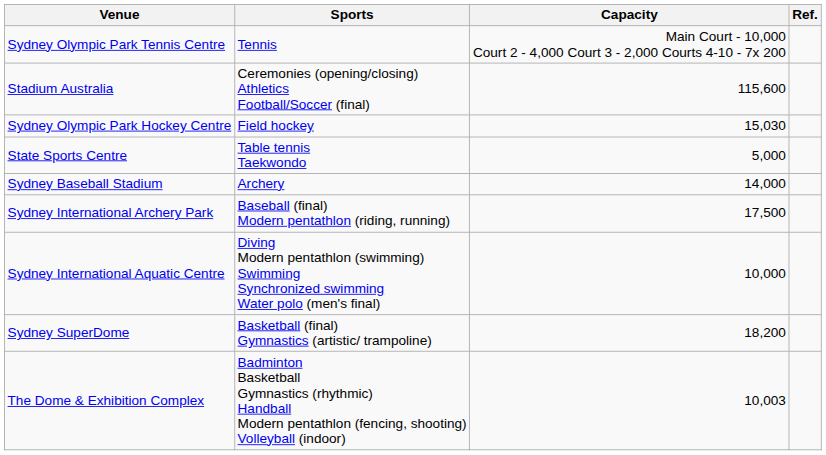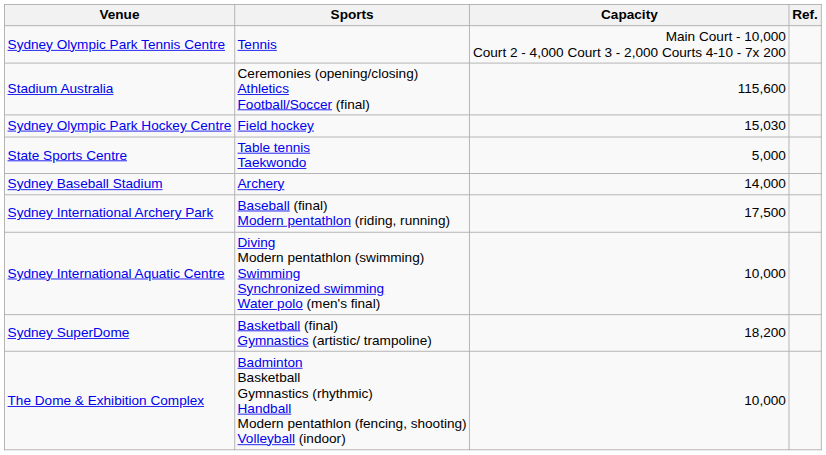(765, 400) 10,003 -> (765, 400) 10,000
